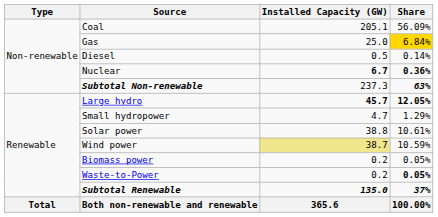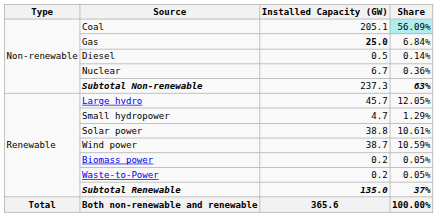(414, 27) no background -> (414, 27) paleturquoise background
(377, 41) normal -> (377, 41) bold
(417, 41) gold background -> (417, 41) no background
(380, 71) bold -> (380, 71) normal
(417, 71) bold -> (417, 71) normal
(377, 101) bold -> (377, 101) normal
(414, 101) bold -> (414, 101) normal
(377, 145) khaki background -> (377, 145) no background
(417, 175) bold -> (417, 175) normal
